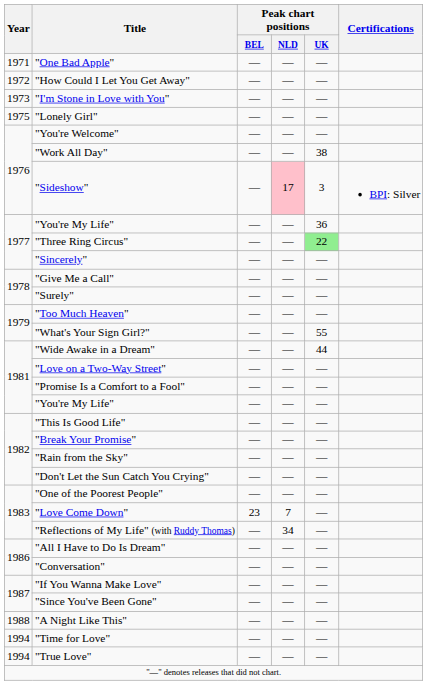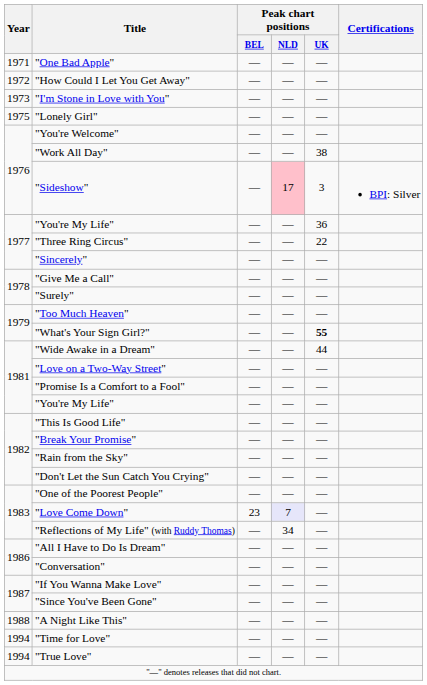(322, 241) lightgreen background -> (322, 241) no background
(322, 332) normal -> (322, 332) bold
(288, 512) no background -> (288, 512) lavender background
